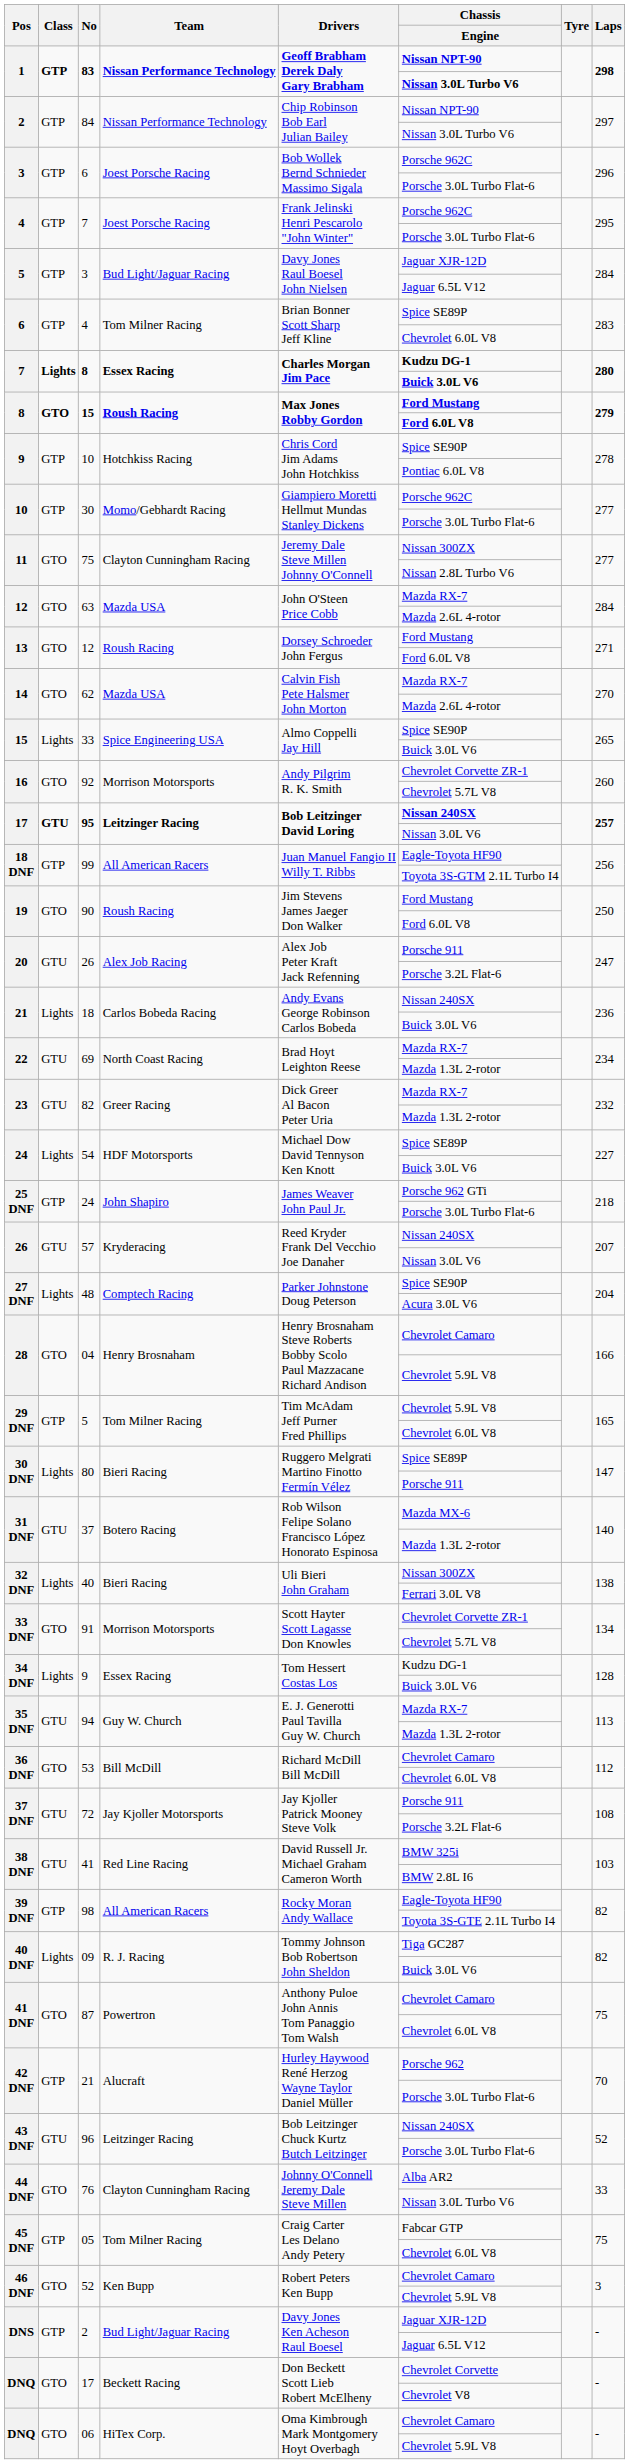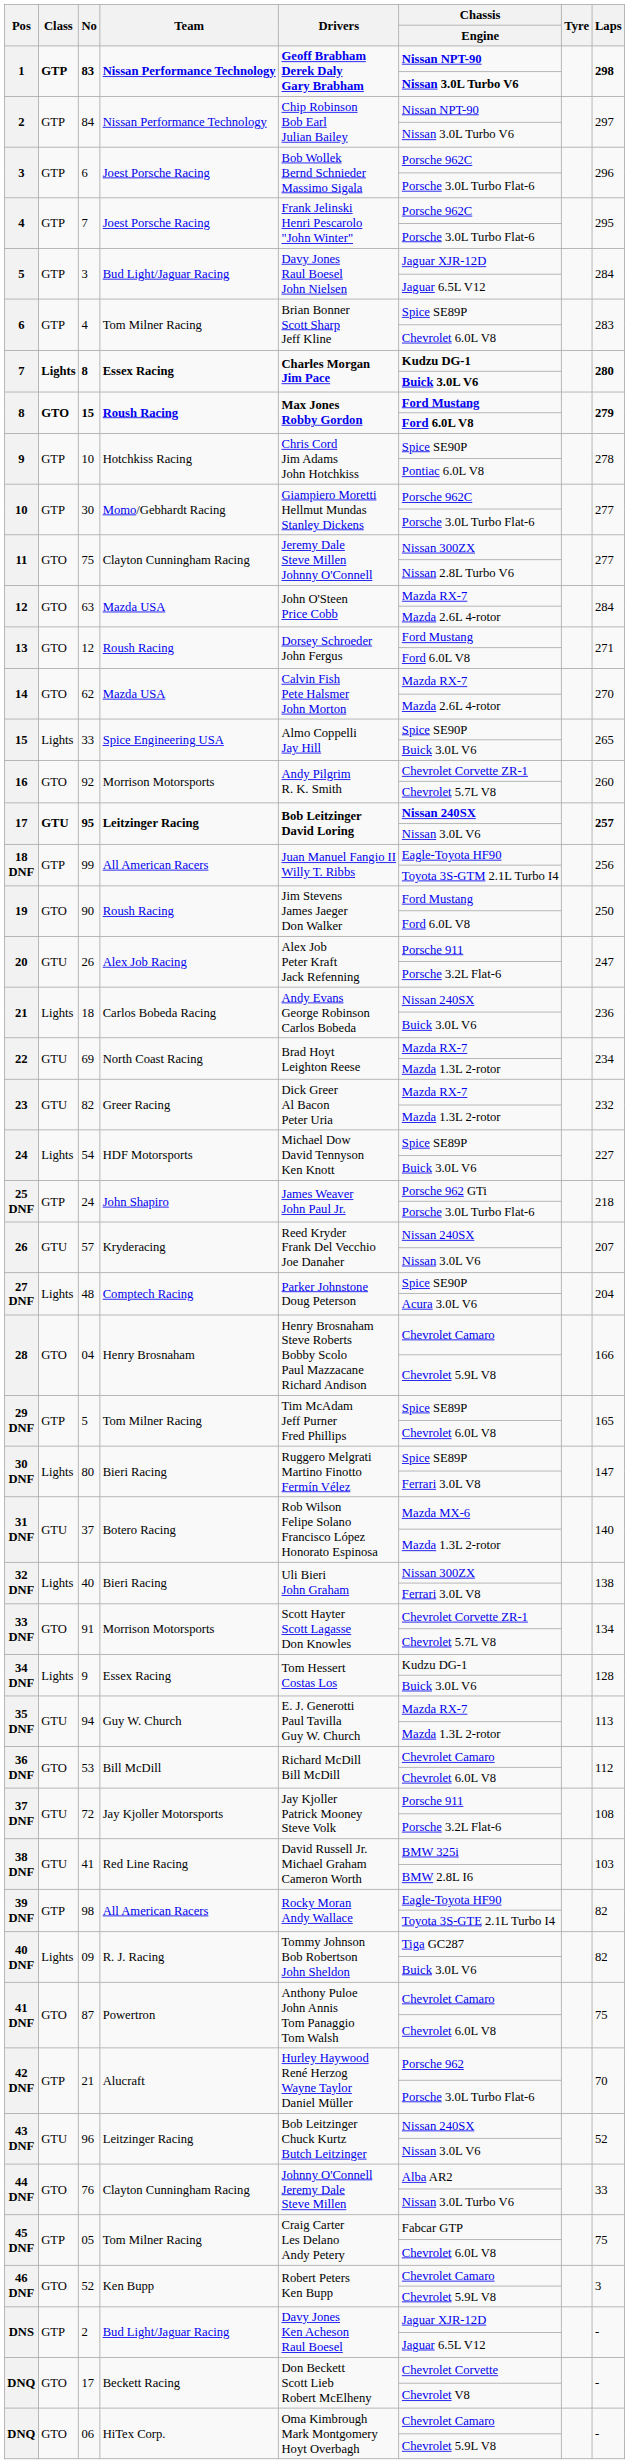(449, 1408) Chevrolet 5.9L V8 -> (435, 1408) Spice SE89P
(433, 1484) Porsche 911 -> (441, 1484) Ferrari 3.0L V8
(468, 2151) Porsche 3.0L Turbo Flat-6 -> (441, 2151) Nissan 3.0L V6
